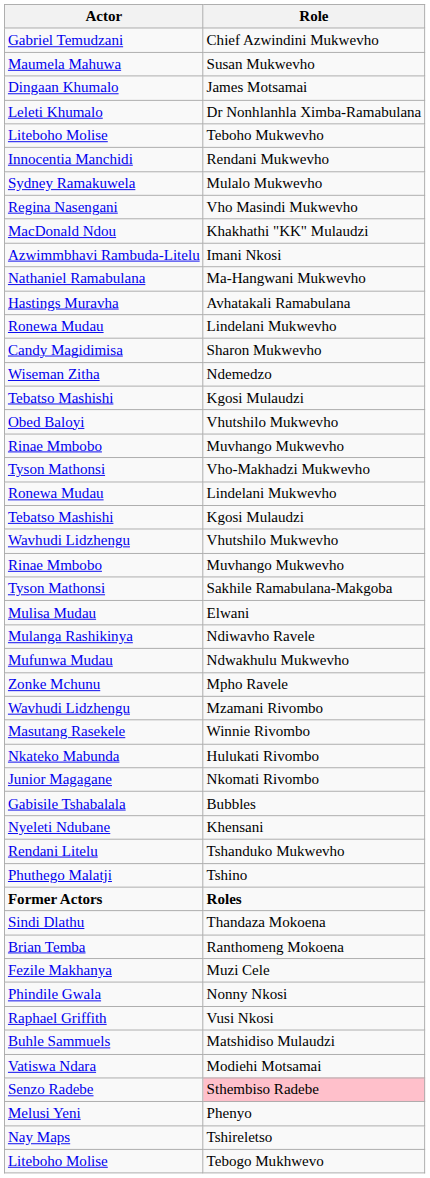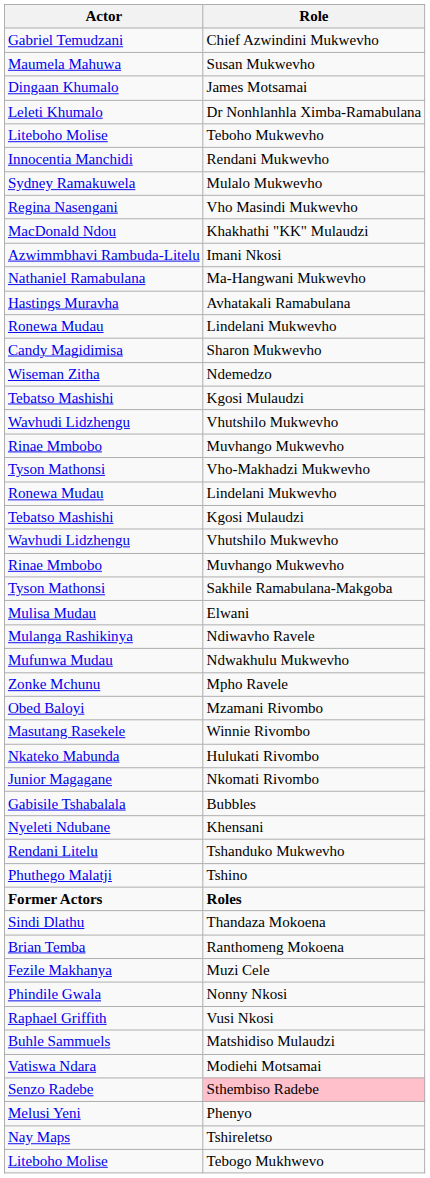(46, 421) Obed Baloyi -> (69, 421) Wavhudi Lidzhengu
(69, 708) Wavhudi Lidzhengu -> (46, 708) Obed Baloyi
